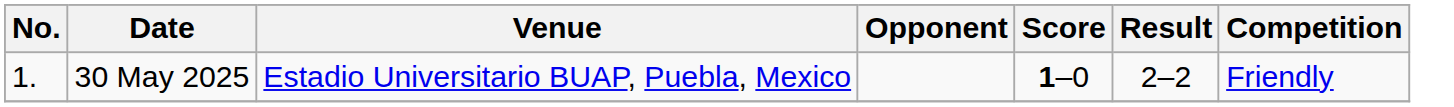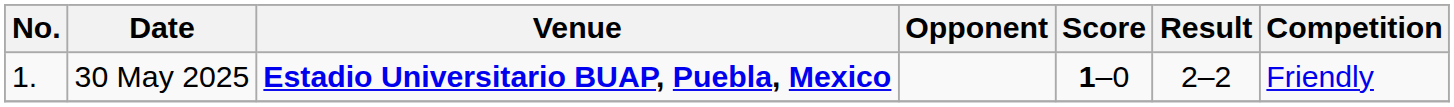(557, 76) normal -> (577, 76) bold
